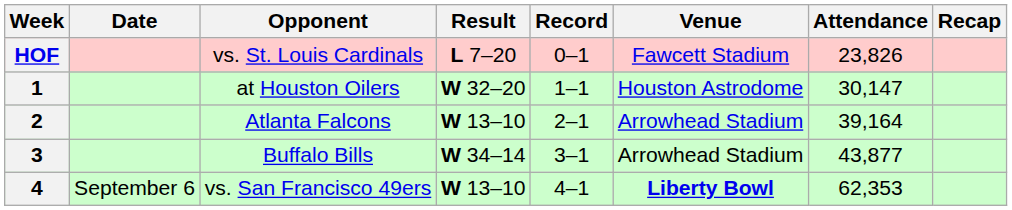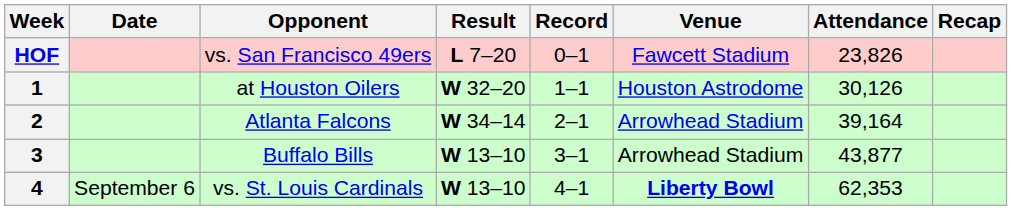(318, 54) vs. St. Louis Cardinals -> (318, 54) vs. San Francisco 49ers
(871, 88) 30,147 -> (871, 88) 30,126
(483, 121) W 13–10 -> (483, 121) W 34–14
(483, 155) W 34–14 -> (483, 155) W 13–10
(318, 188) vs. San Francisco 49ers -> (318, 188) vs. St. Louis Cardinals
